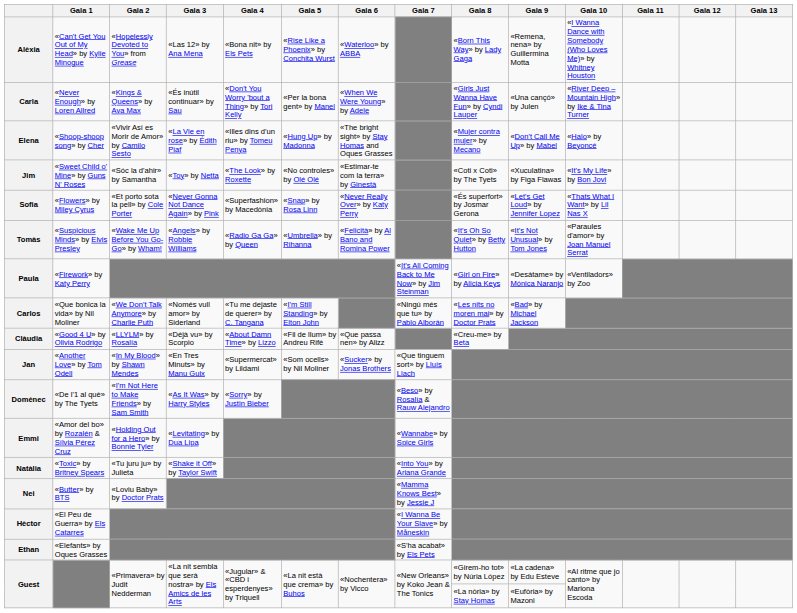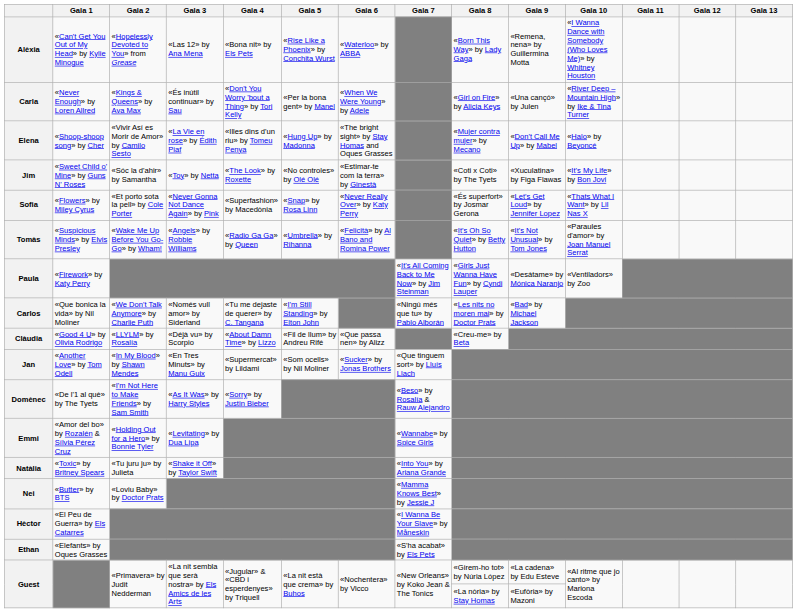(478, 102) «Girls Just Wanna Have Fun» by Cyndi Lauper -> (477, 102) «Girl on Fire» by Alicia Keys
(477, 279) «Girl on Fire» by Alicia Keys -> (478, 279) «Girls Just Wanna Have Fun» by Cyndi Lauper
